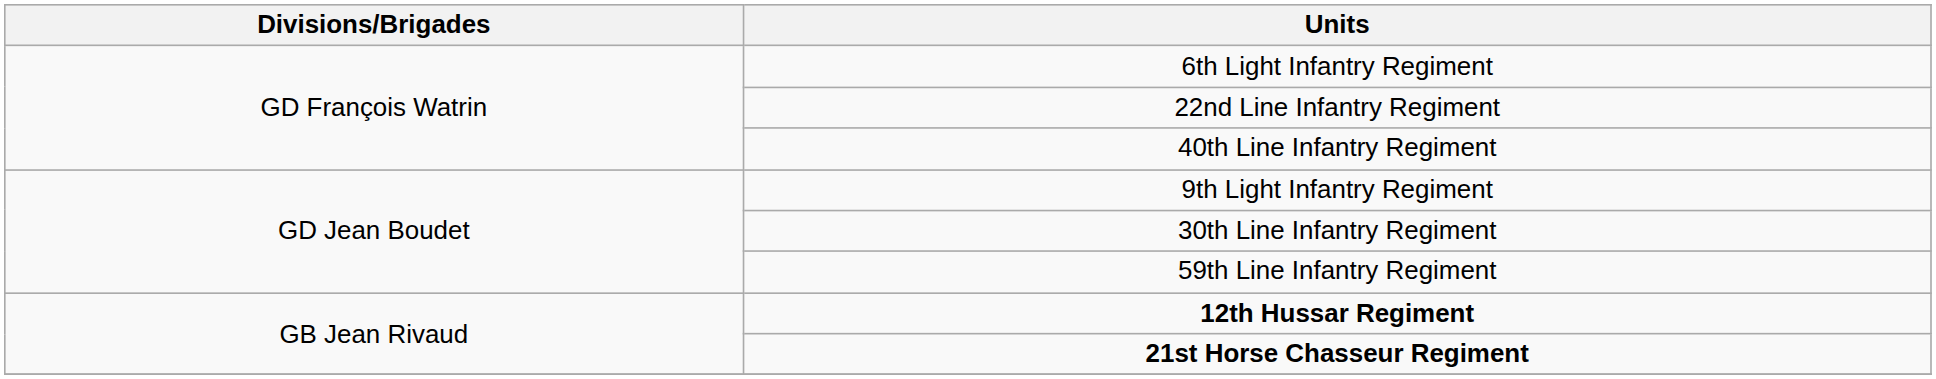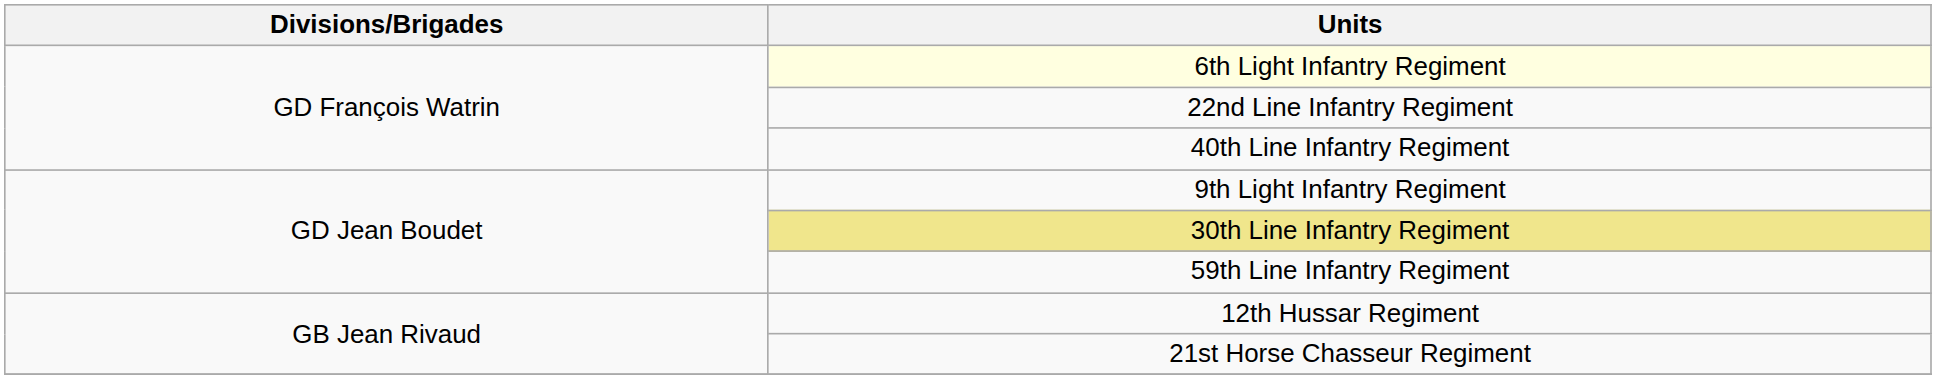(1337, 66) no background -> (1350, 66) lightyellow background
(1337, 230) no background -> (1350, 230) khaki background
(1337, 312) bold -> (1350, 312) normal
(1337, 353) bold -> (1350, 353) normal
